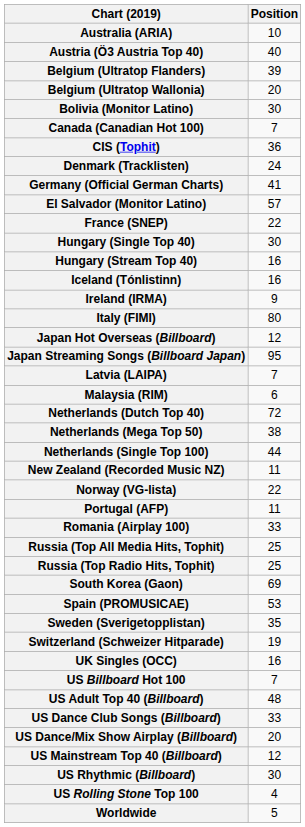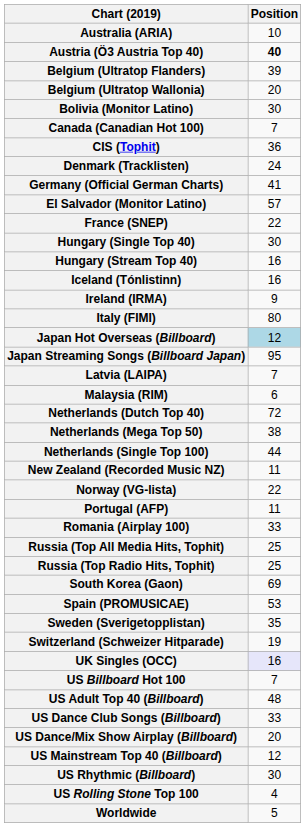(274, 52) normal -> (274, 52) bold
(274, 337) no background -> (274, 337) lightblue background
(274, 661) no background -> (274, 661) lavender background
